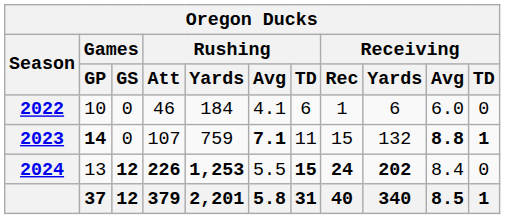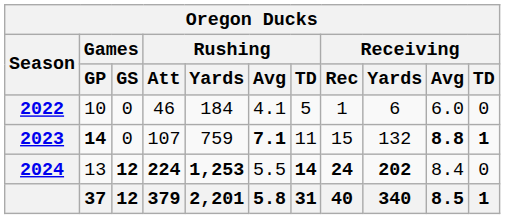(306, 109) 6 -> (306, 109) 5
(164, 169) 226 -> (164, 169) 224
(306, 169) 15 -> (306, 169) 14
